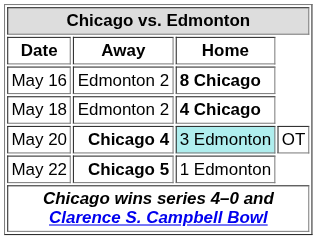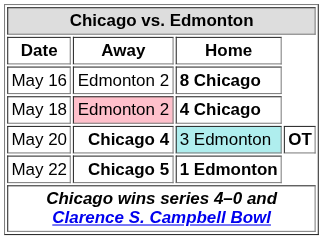(123, 109) no background -> (123, 109) pink background
(294, 139) normal -> (300, 139) bold
(225, 169) normal -> (229, 169) bold
